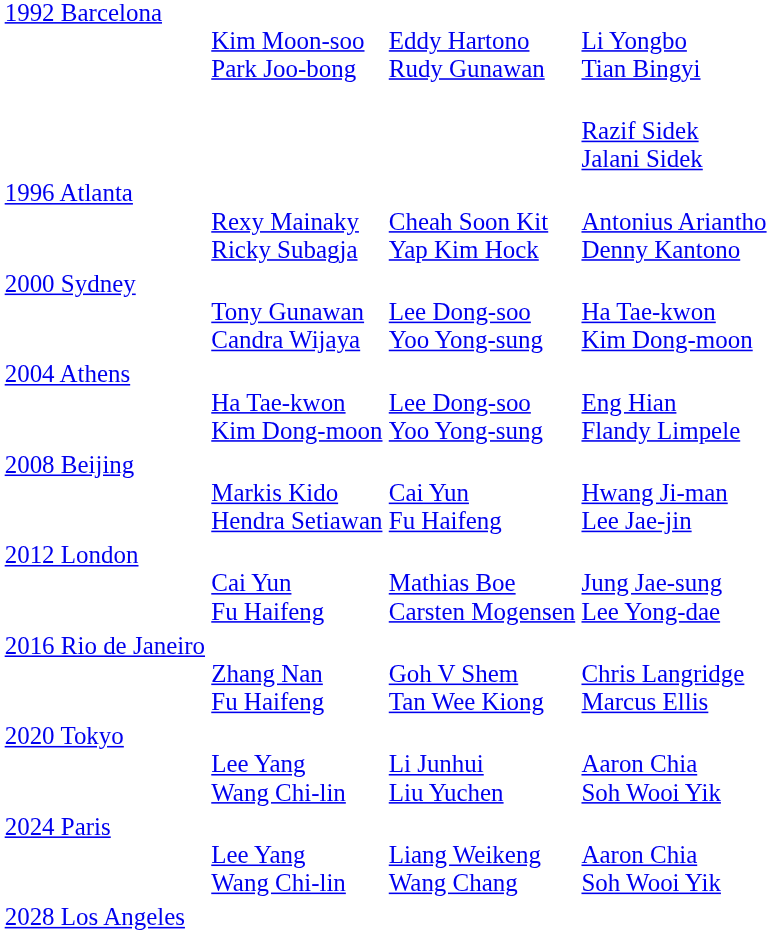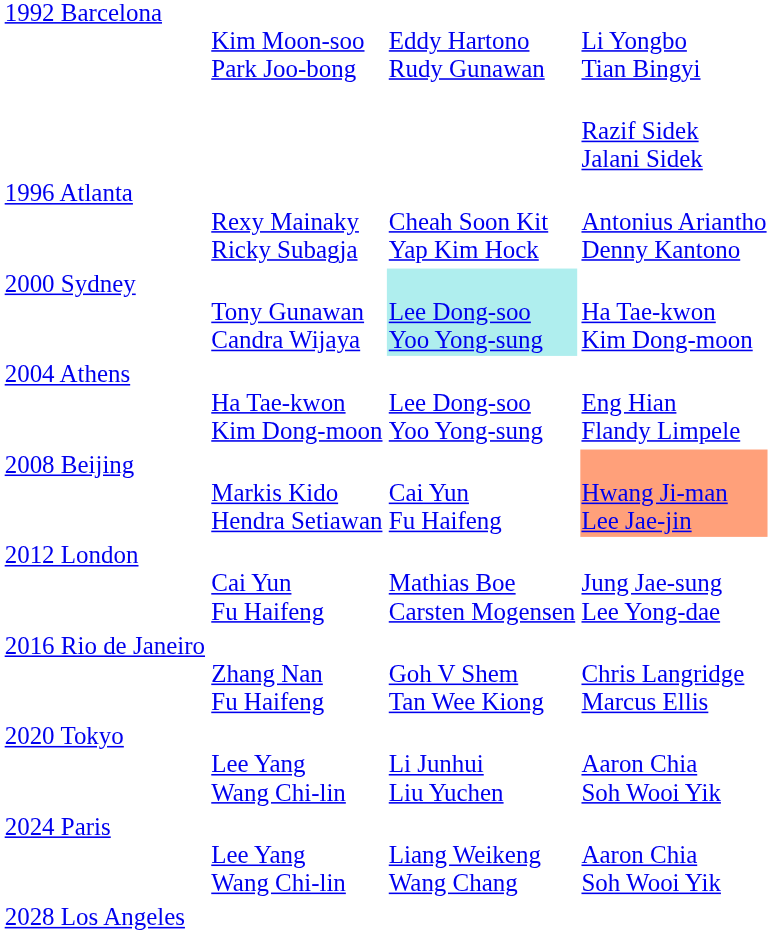(466, 325) no background -> (466, 325) paleturquoise background
(655, 506) no background -> (655, 506) lightsalmon background
